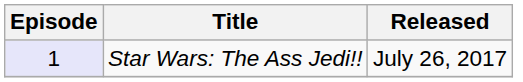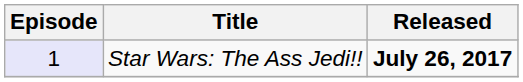(440, 58) normal -> (443, 58) bold
